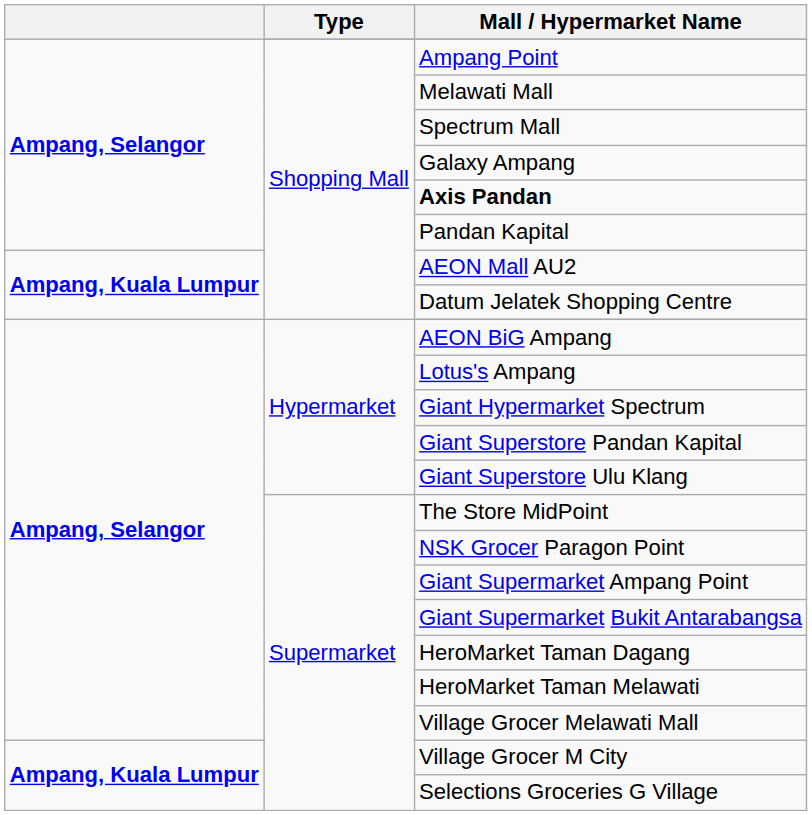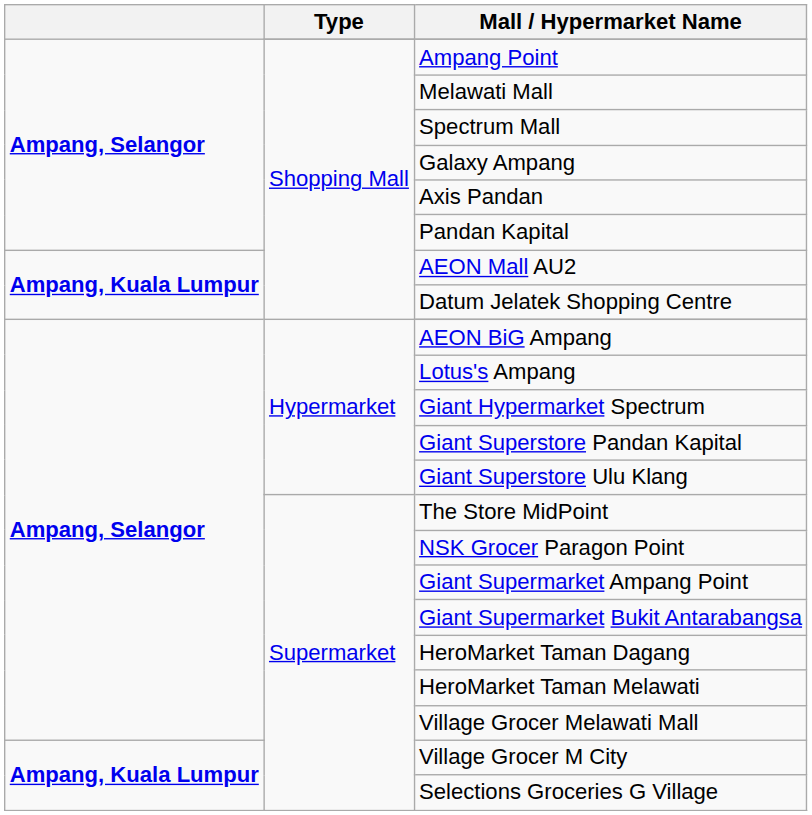(485, 197) bold -> (481, 197) normal
